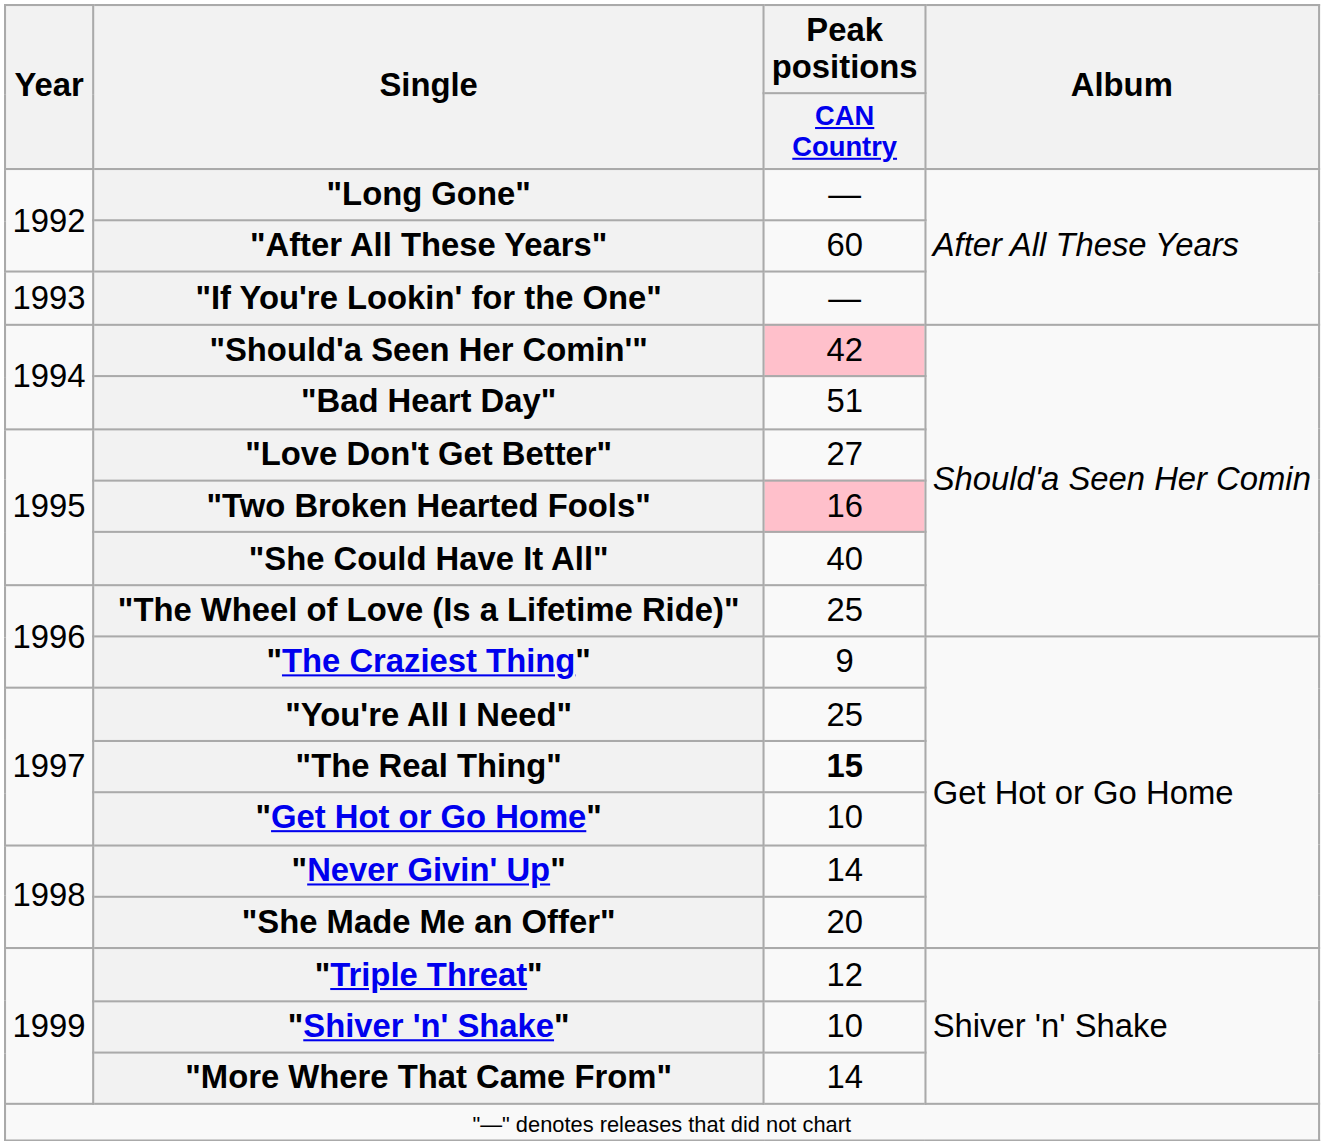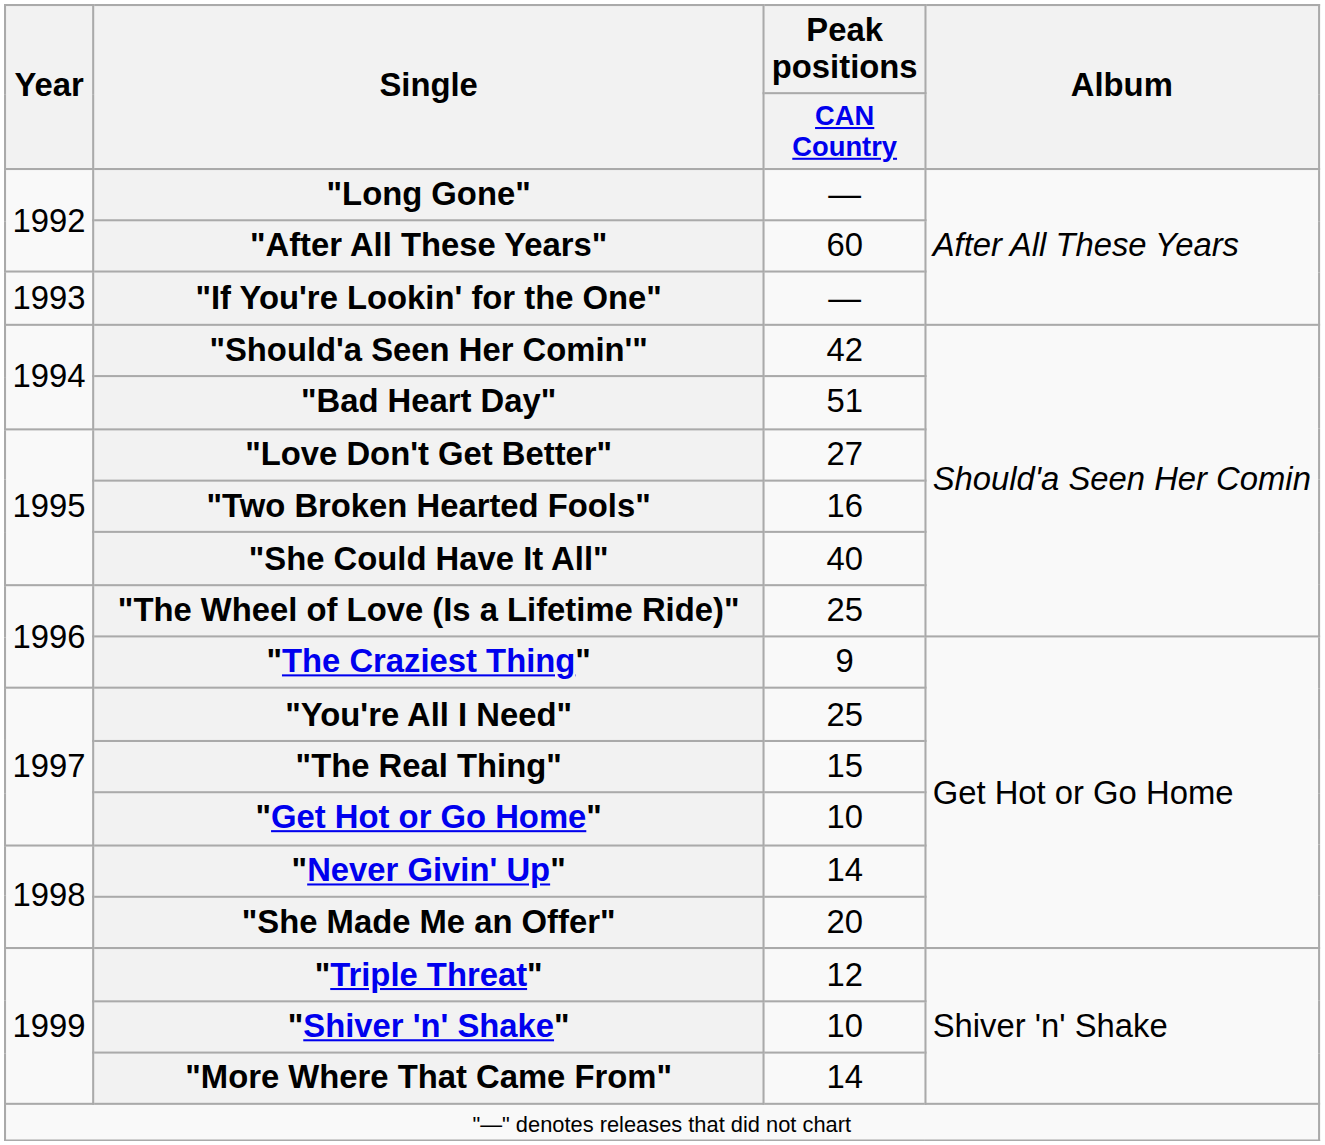(845, 349) pink background -> (845, 349) no background
(845, 505) pink background -> (845, 505) no background
(845, 766) bold -> (845, 766) normal
